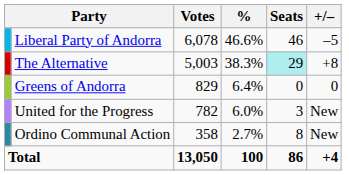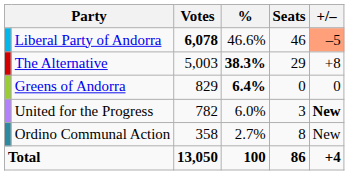(201, 39) normal -> (201, 39) bold
(331, 39) no background -> (333, 39) lightsalmon background
(244, 63) normal -> (245, 63) bold
(296, 63) paleturquoise background -> (298, 63) no background
(248, 87) normal -> (249, 87) bold
(324, 110) normal -> (327, 110) bold
